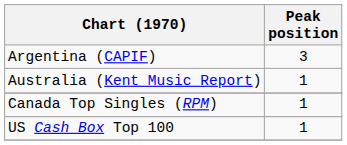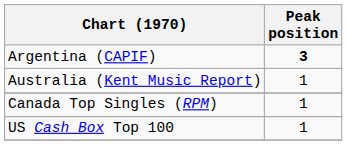(303, 57) normal -> (303, 57) bold
